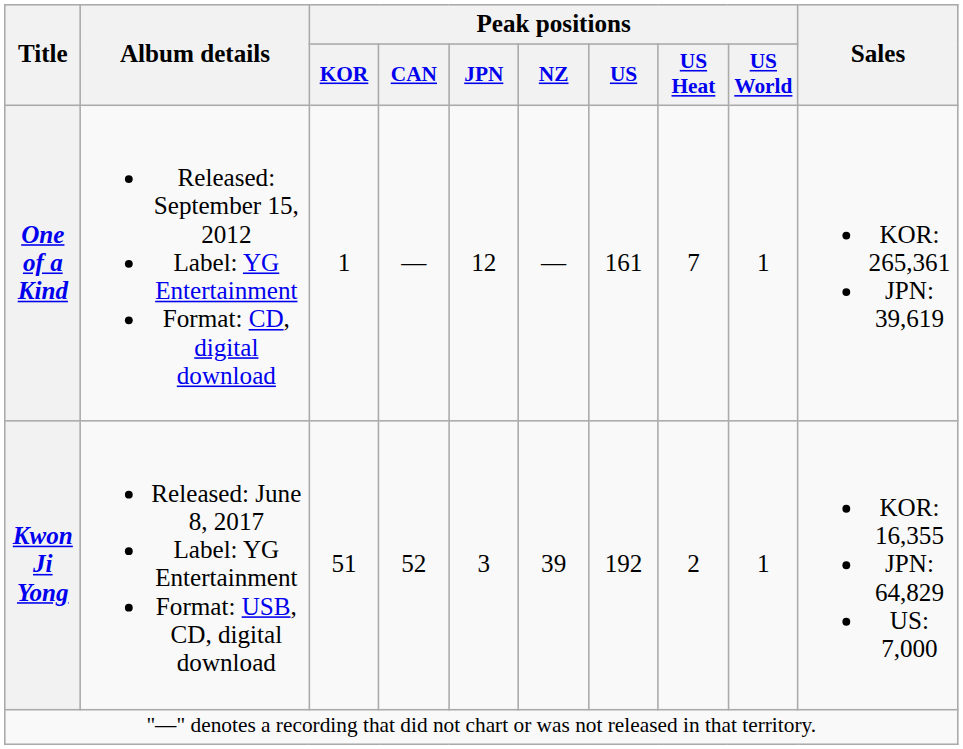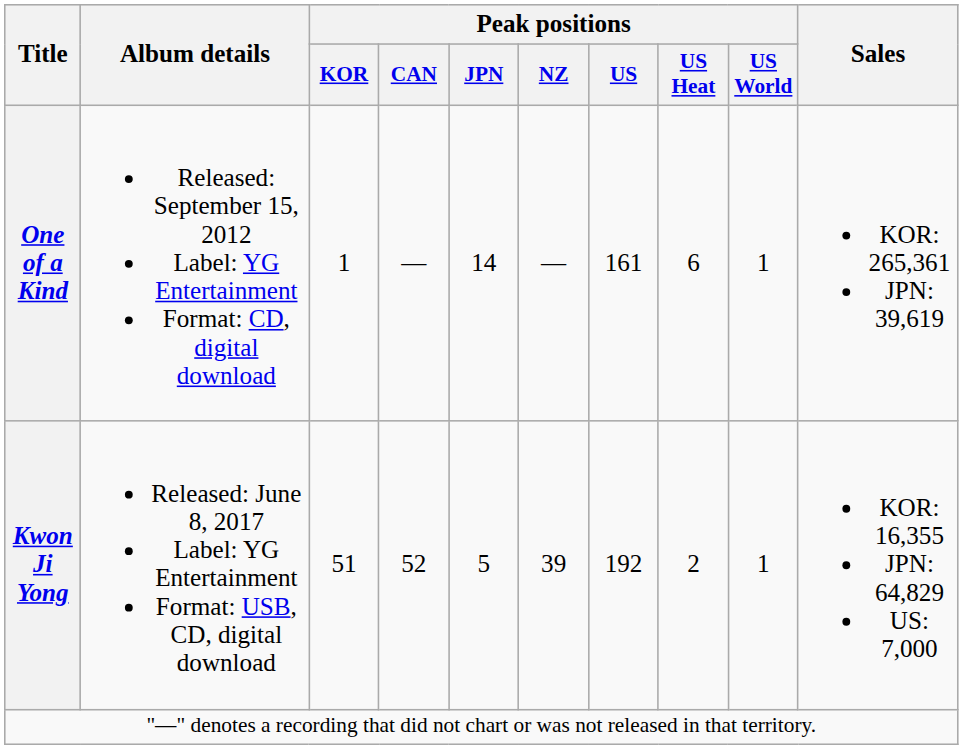(484, 262) 12 -> (484, 262) 14
(693, 262) 7 -> (693, 262) 6
(484, 564) 3 -> (484, 564) 5
